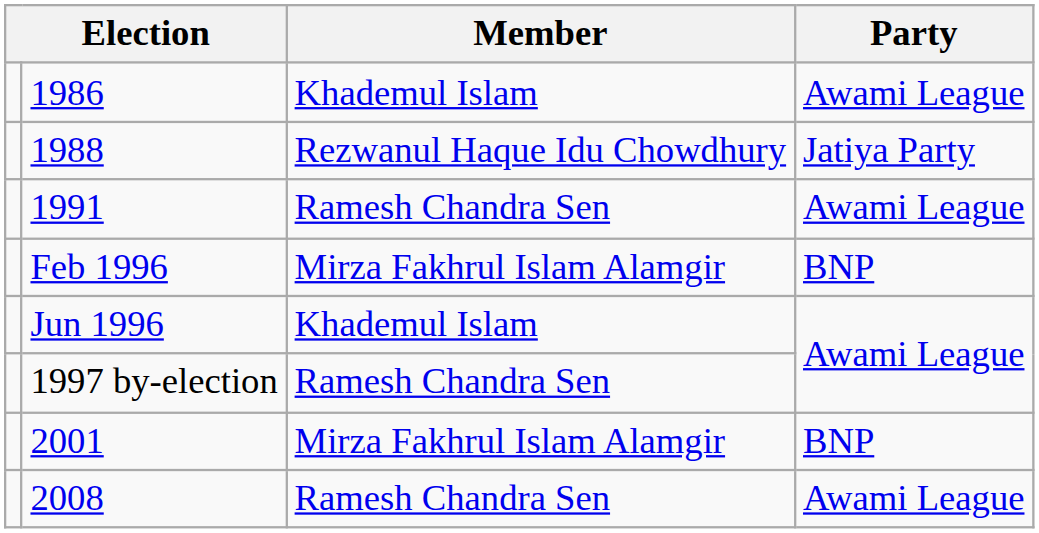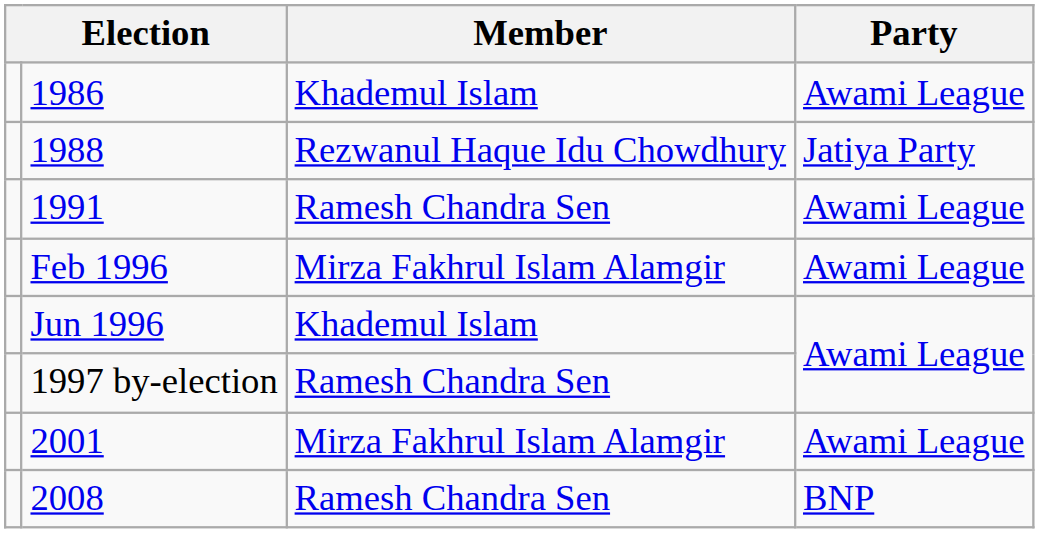(839, 265) BNP -> (914, 265) Awami League
(839, 440) BNP -> (914, 440) Awami League
(914, 498) Awami League -> (839, 498) BNP
